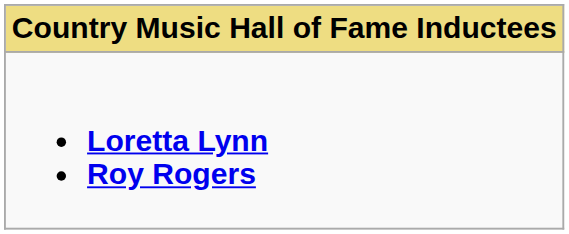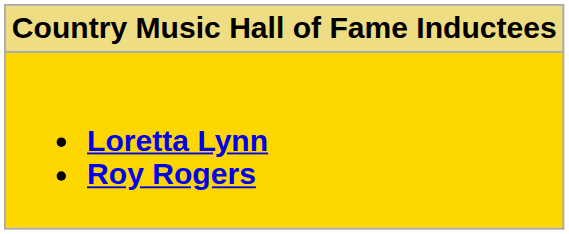(284, 157) no background -> (284, 157) gold background
